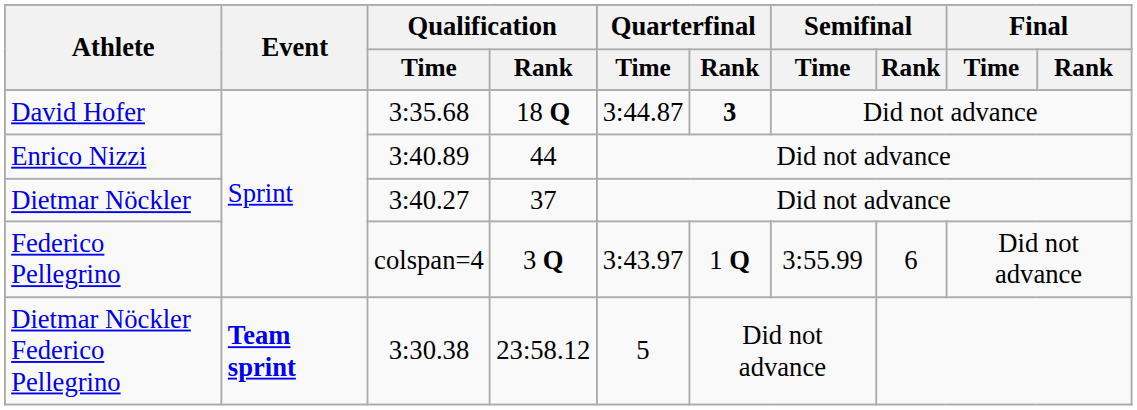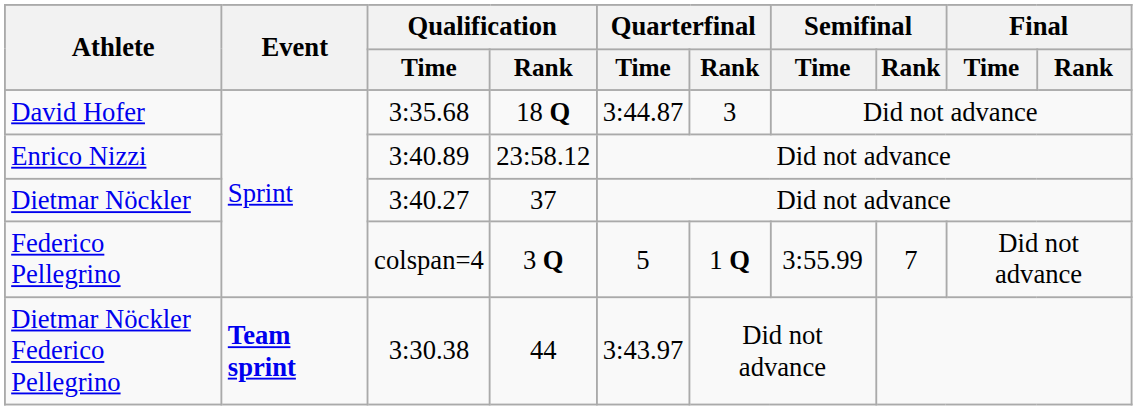(730, 112) bold -> (730, 112) normal
(543, 156) 44 -> (543, 156) 23:58.12
(643, 259) 3:43.97 -> (643, 259) 5
(911, 259) 6 -> (911, 259) 7
(543, 351) 23:58.12 -> (543, 351) 44
(643, 351) 5 -> (643, 351) 3:43.97
